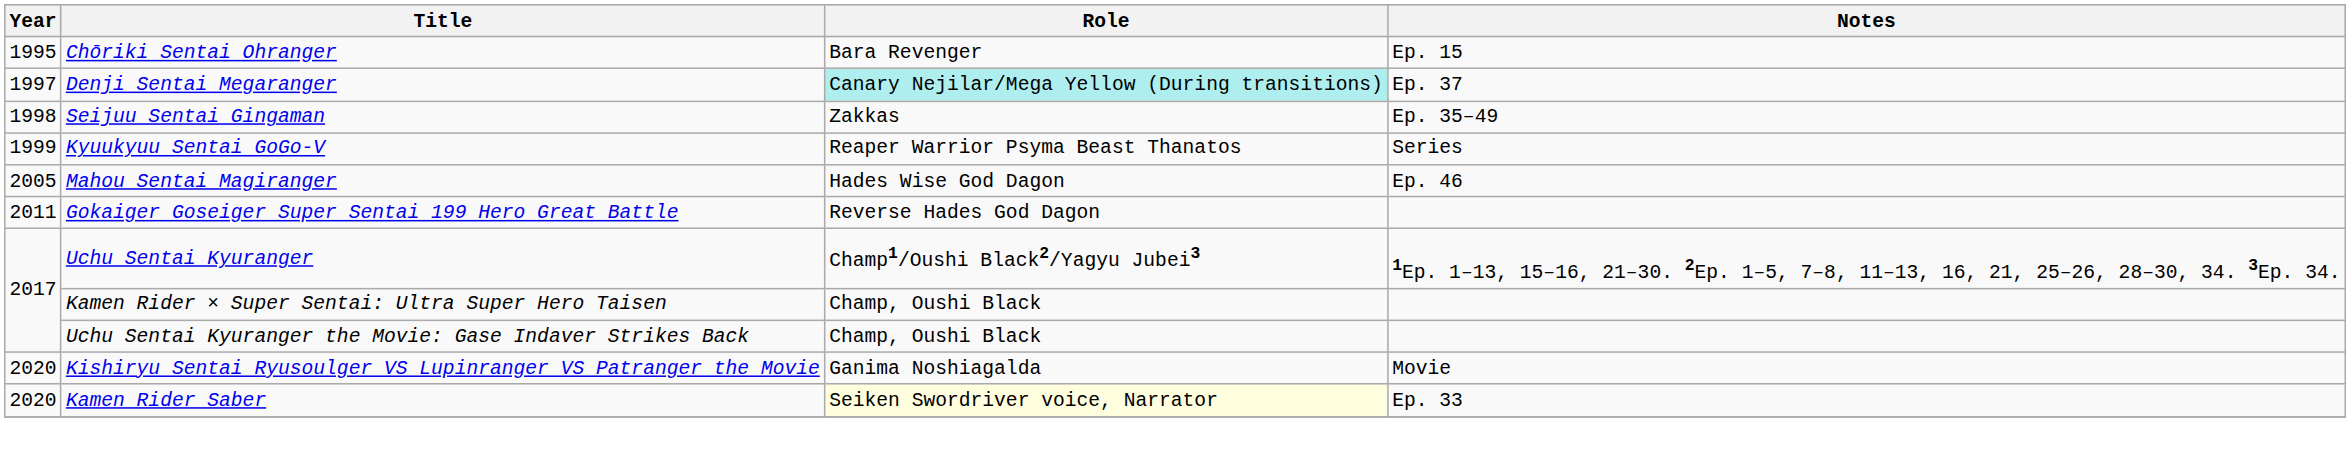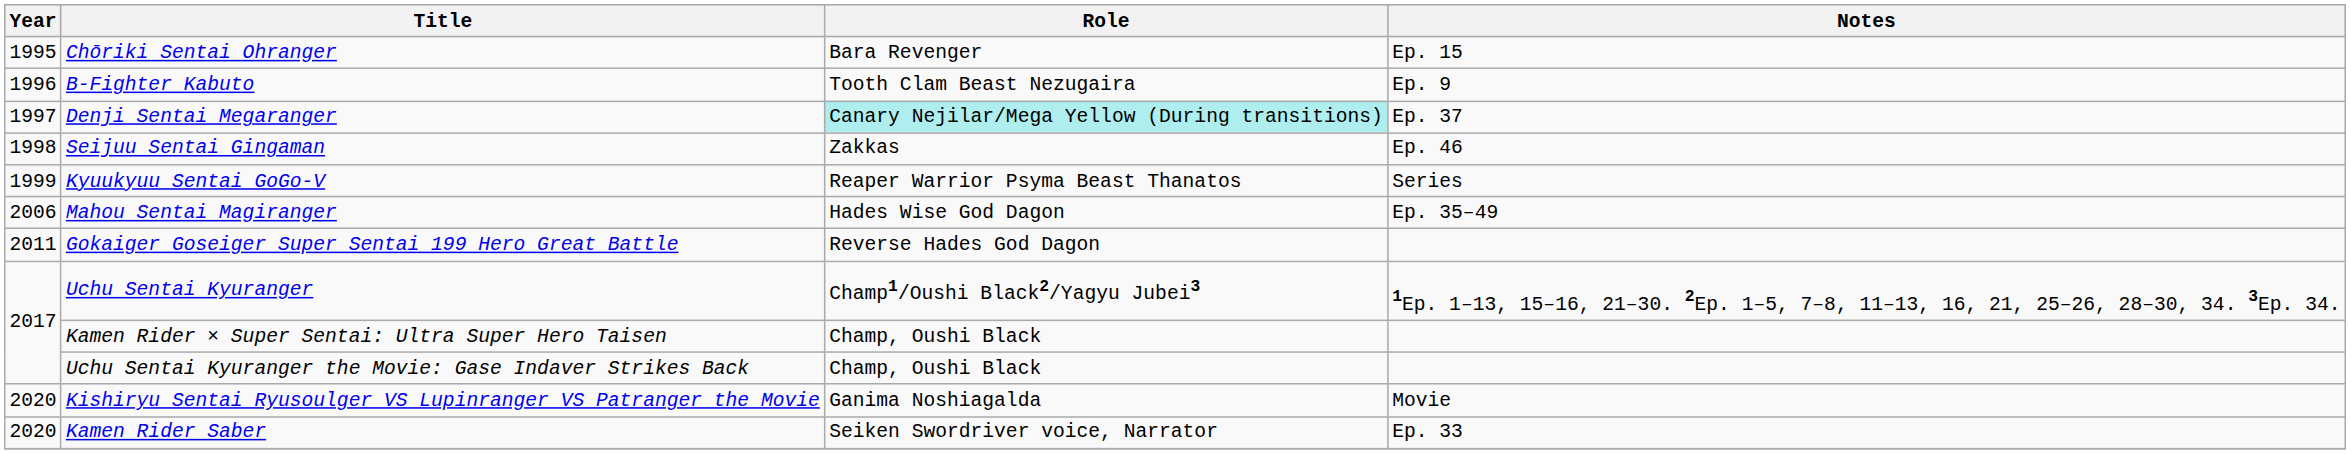+ row: (160, 85)
(1445, 117) Ep. 35–49 -> (1428, 149) Ep. 46
(33, 181) 2005 -> (33, 213) 2006
(1428, 181) Ep. 46 -> (1445, 213) Ep. 35–49
(1024, 400) lightyellow background -> (1024, 432) no background
